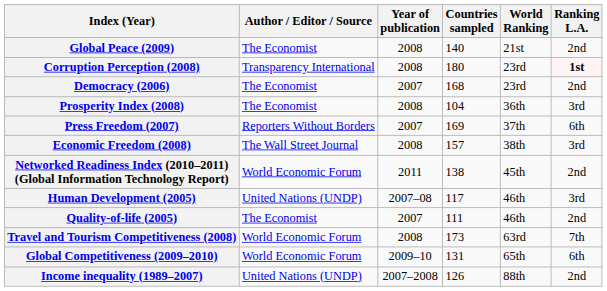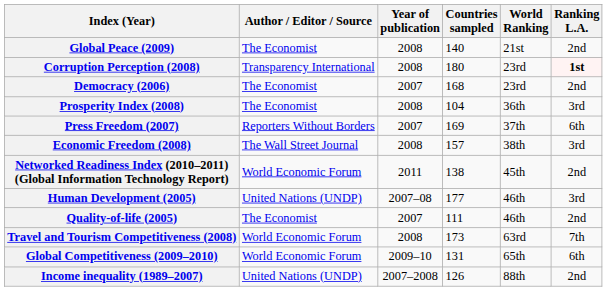(455, 198) 117 -> (455, 198) 177
